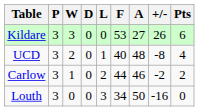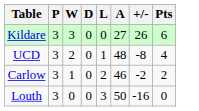- column: (120, 14)
